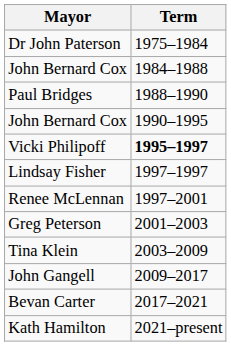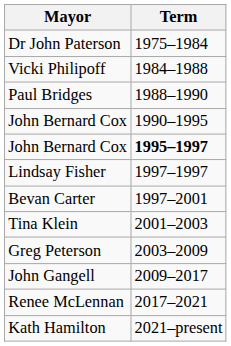(68, 69) John Bernard Cox -> (57, 69) Vicki Philipoff
(57, 146) Vicki Philipoff -> (68, 146) John Bernard Cox
(66, 198) Renee McLennan -> (52, 198) Bevan Carter
(55, 224) Greg Peterson -> (43, 224) Tina Klein
(43, 250) Tina Klein -> (55, 250) Greg Peterson
(52, 302) Bevan Carter -> (66, 302) Renee McLennan
